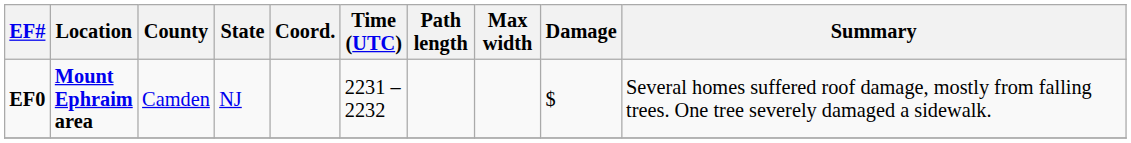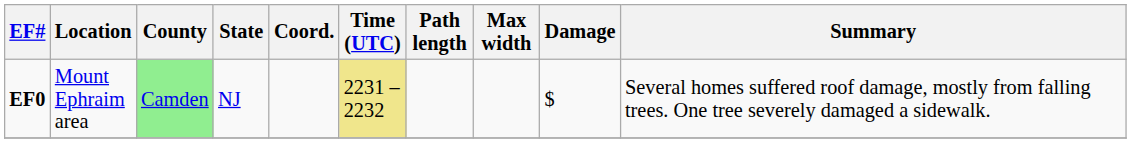(94, 98) bold -> (90, 98) normal
(176, 98) no background -> (175, 98) lightgreen background
(373, 98) no background -> (372, 98) khaki background
